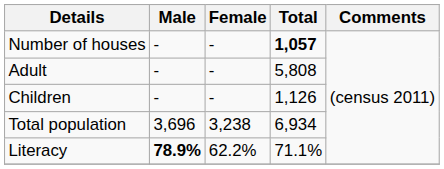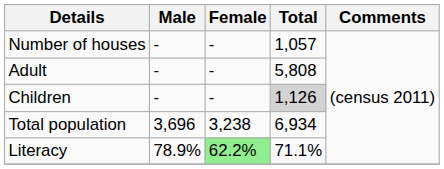(295, 44) bold -> (295, 44) normal
(295, 97) no background -> (295, 97) lightgrey background
(177, 151) bold -> (177, 151) normal
(233, 151) no background -> (233, 151) lightgreen background
